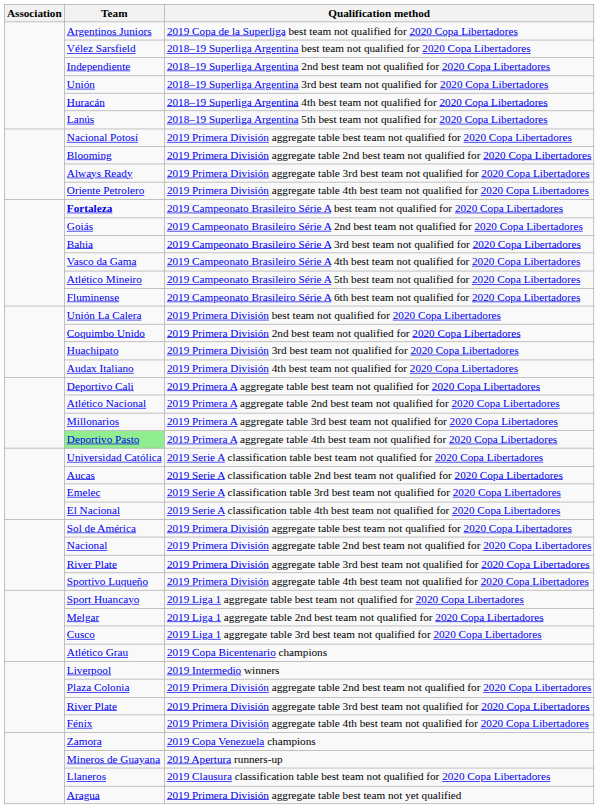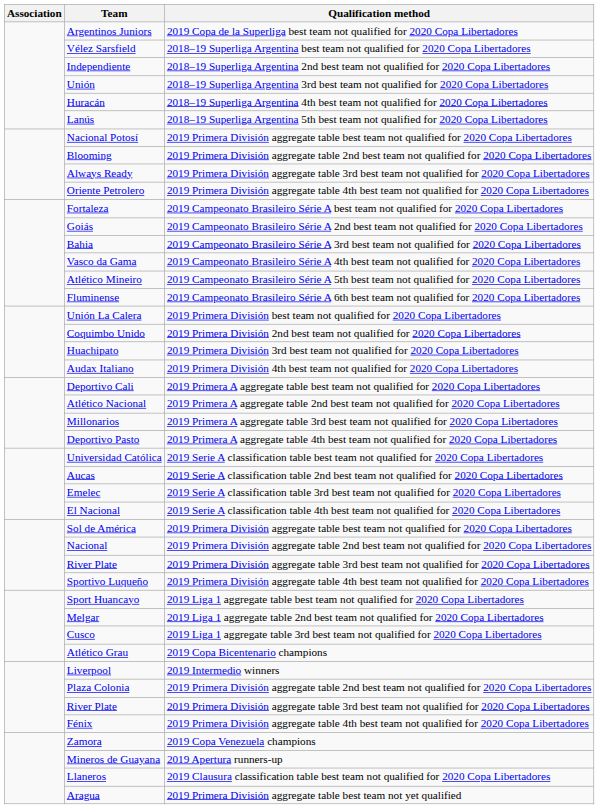(90, 208) bold -> (88, 208) normal
(103, 439) lightgreen background -> (103, 439) no background
